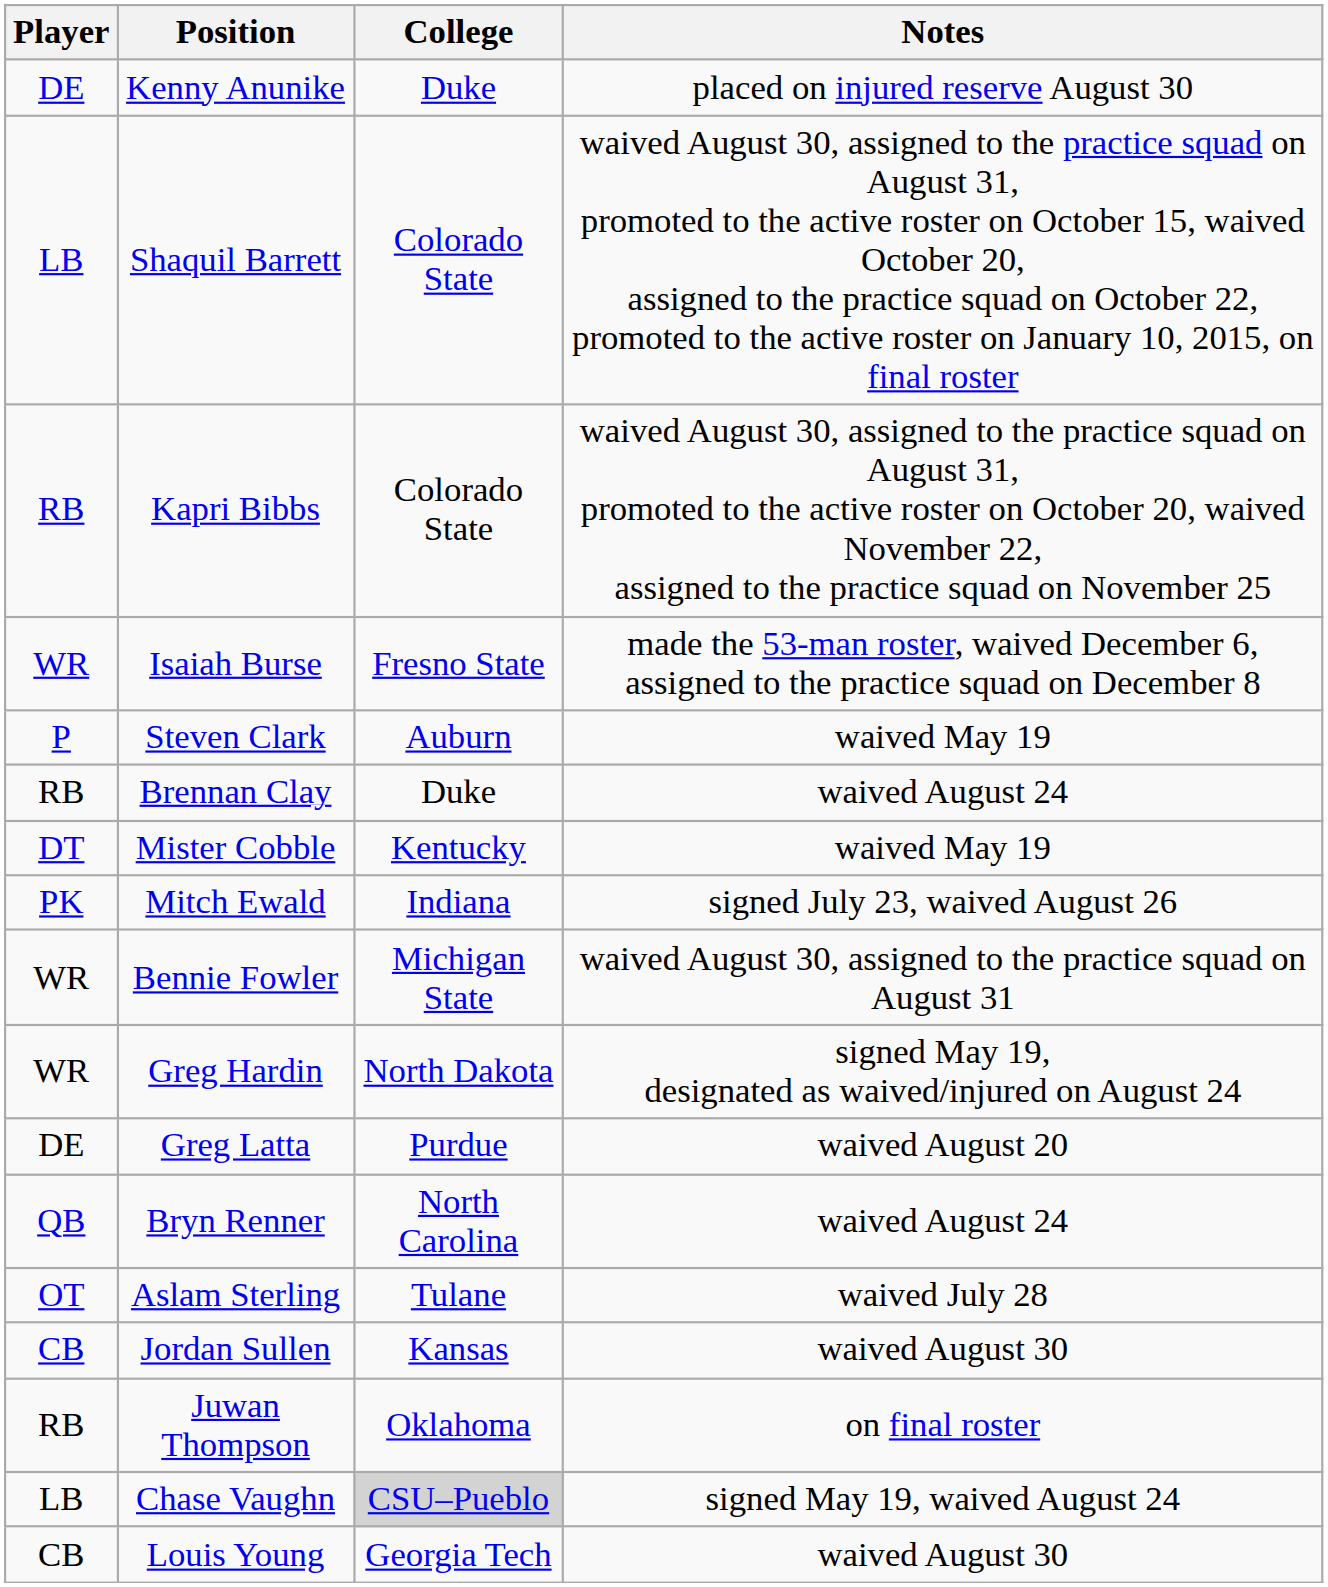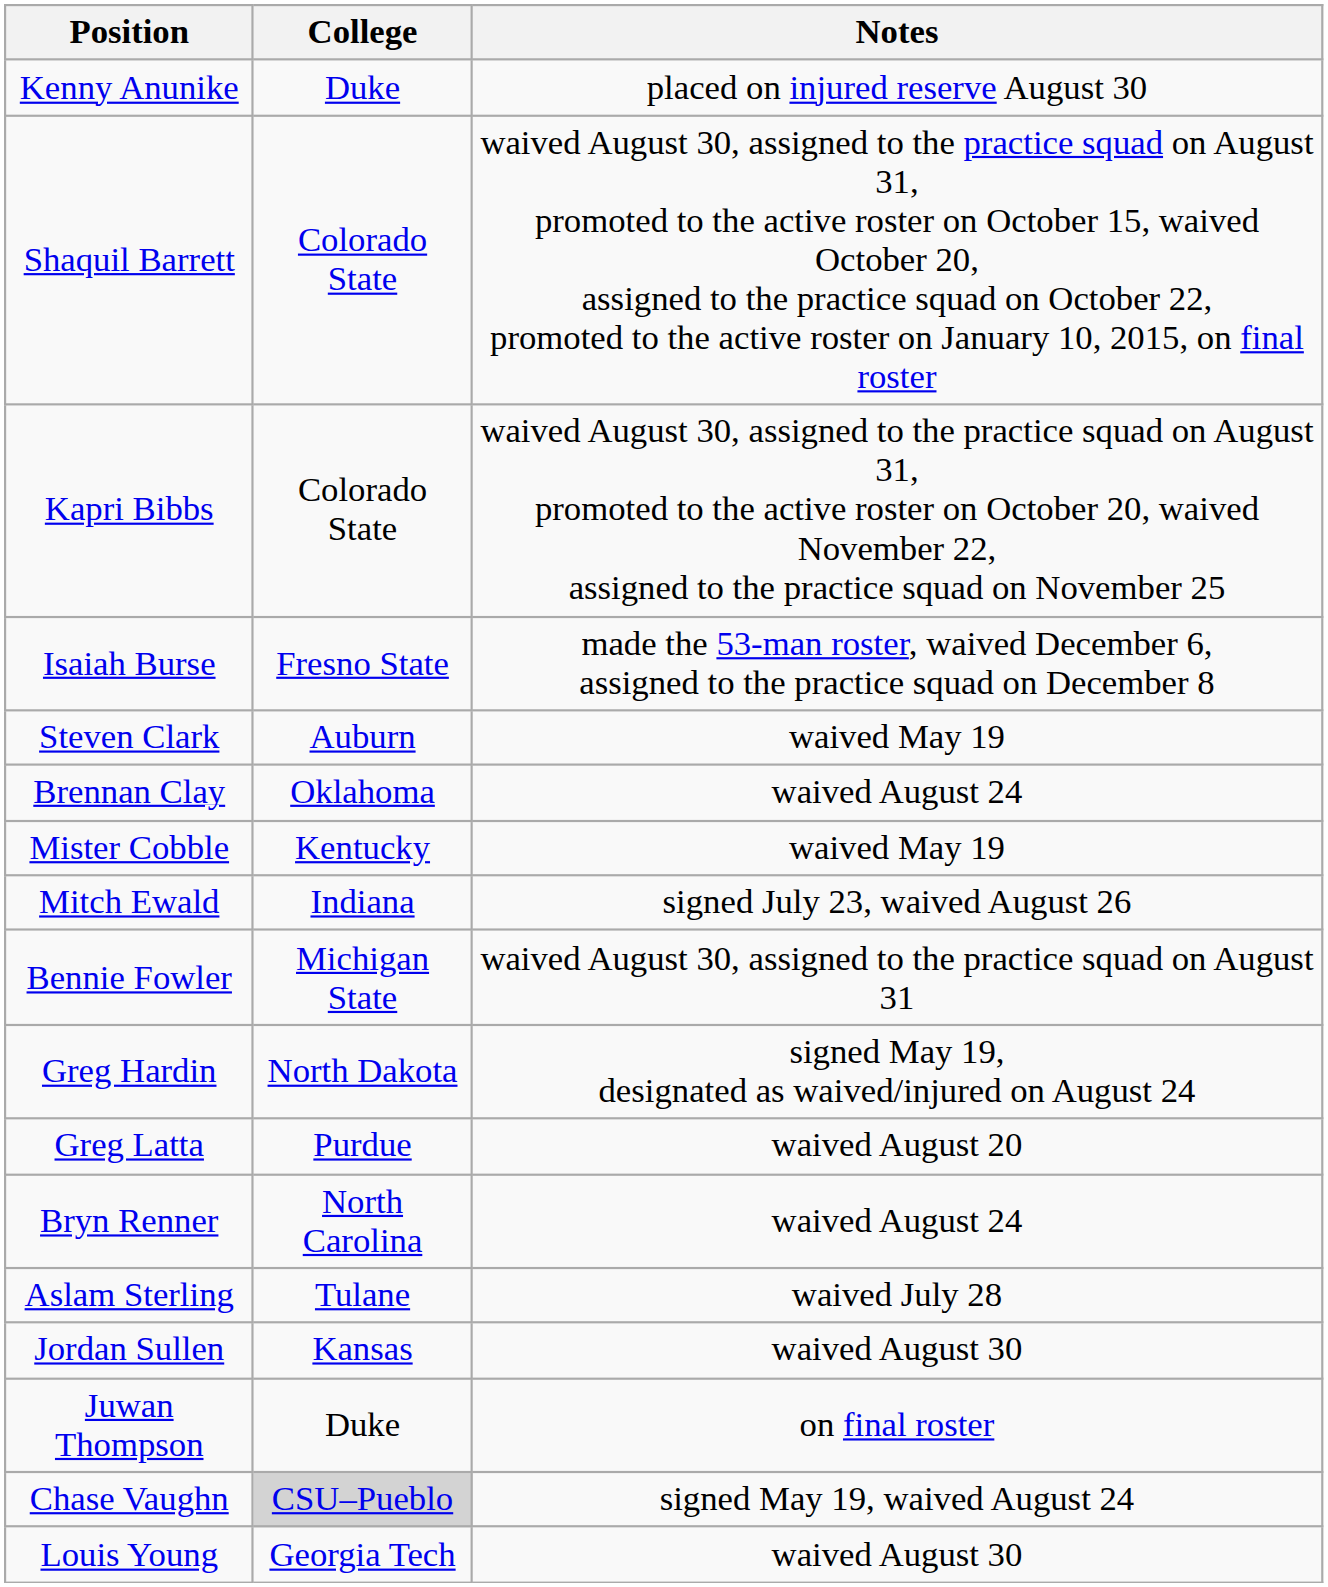- column: (61, 32)
(458, 792) Duke -> (363, 792) Oklahoma
(458, 1424) Oklahoma -> (363, 1424) Duke
